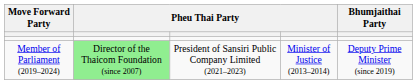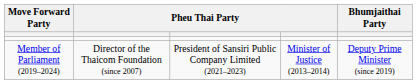(121, 60) lightgreen background -> (121, 60) no background
